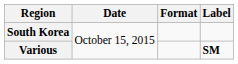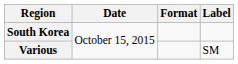(211, 50) bold -> (211, 50) normal
